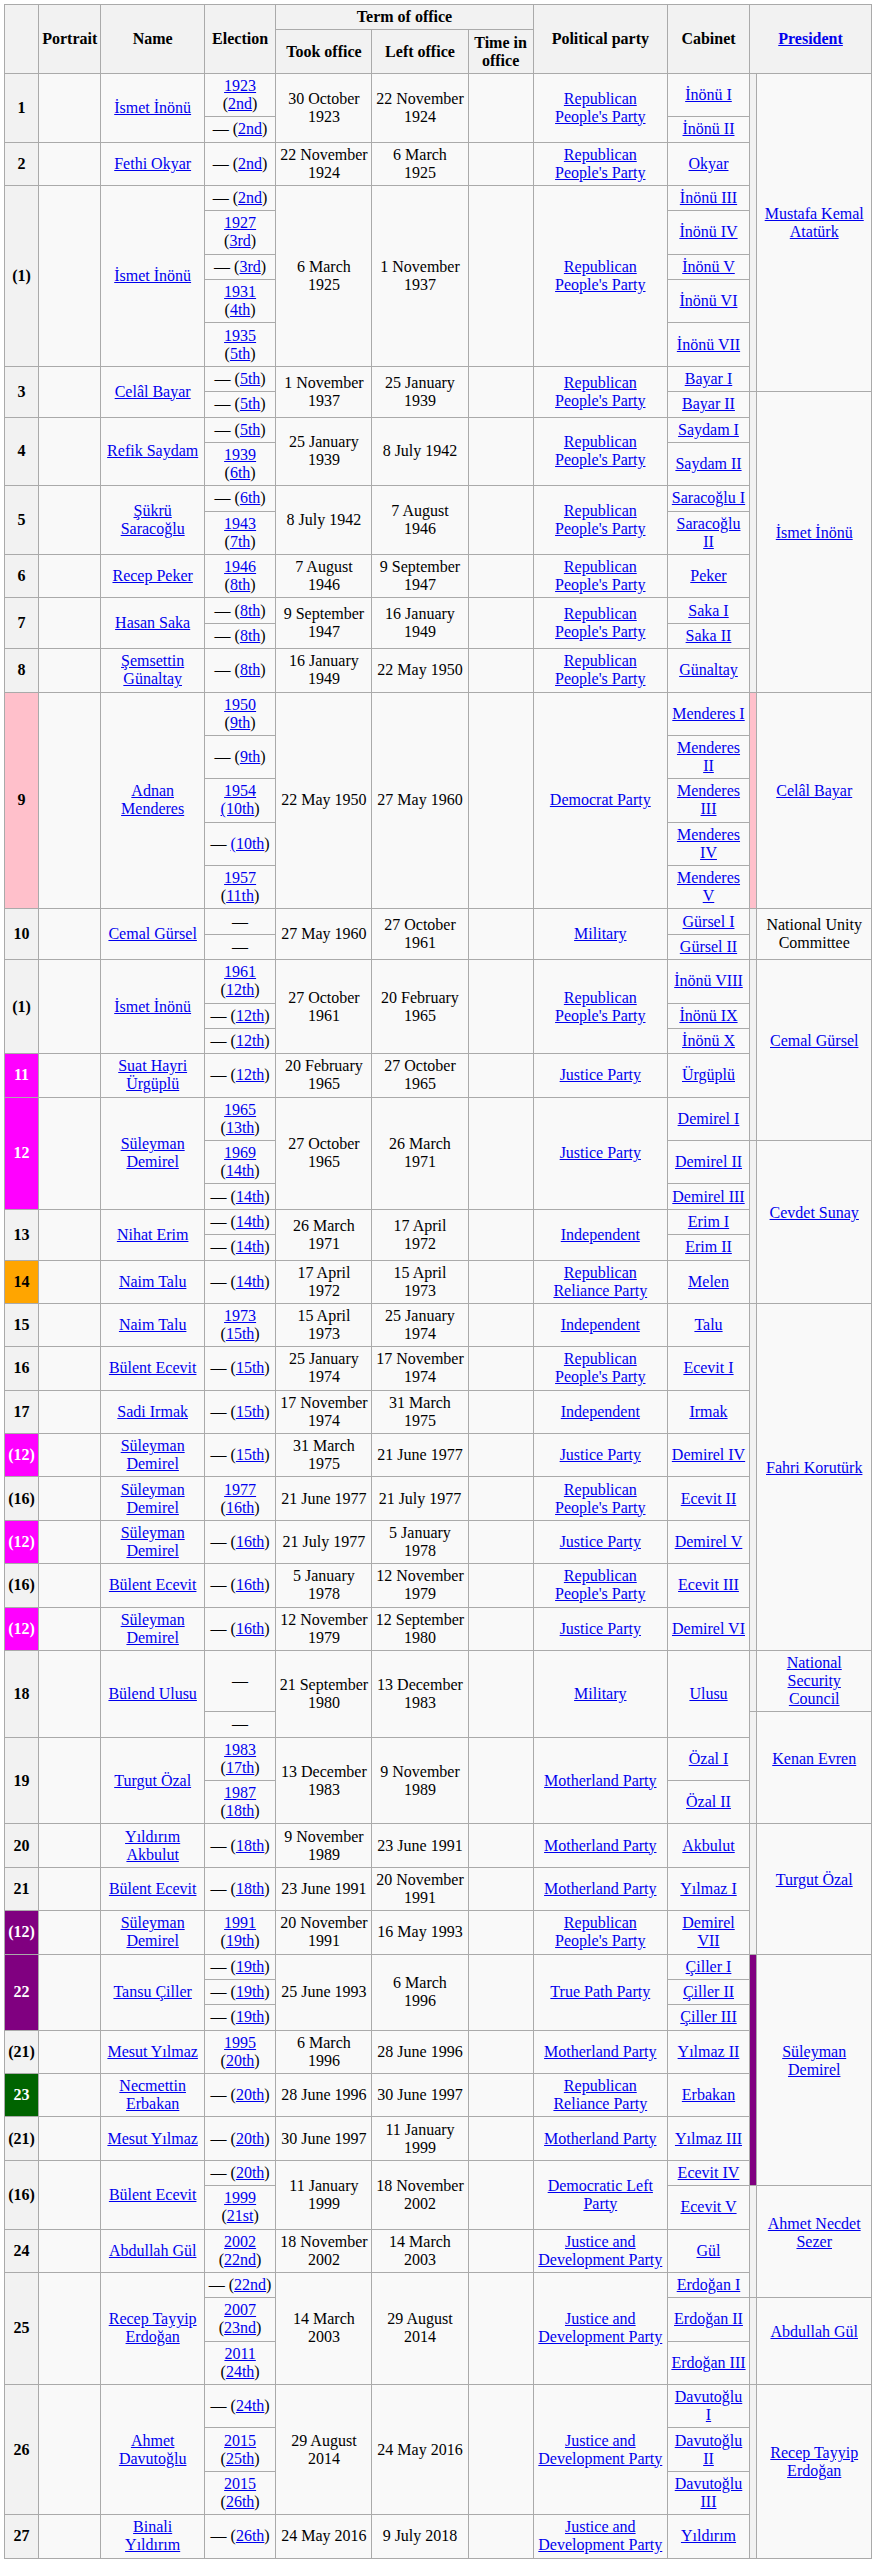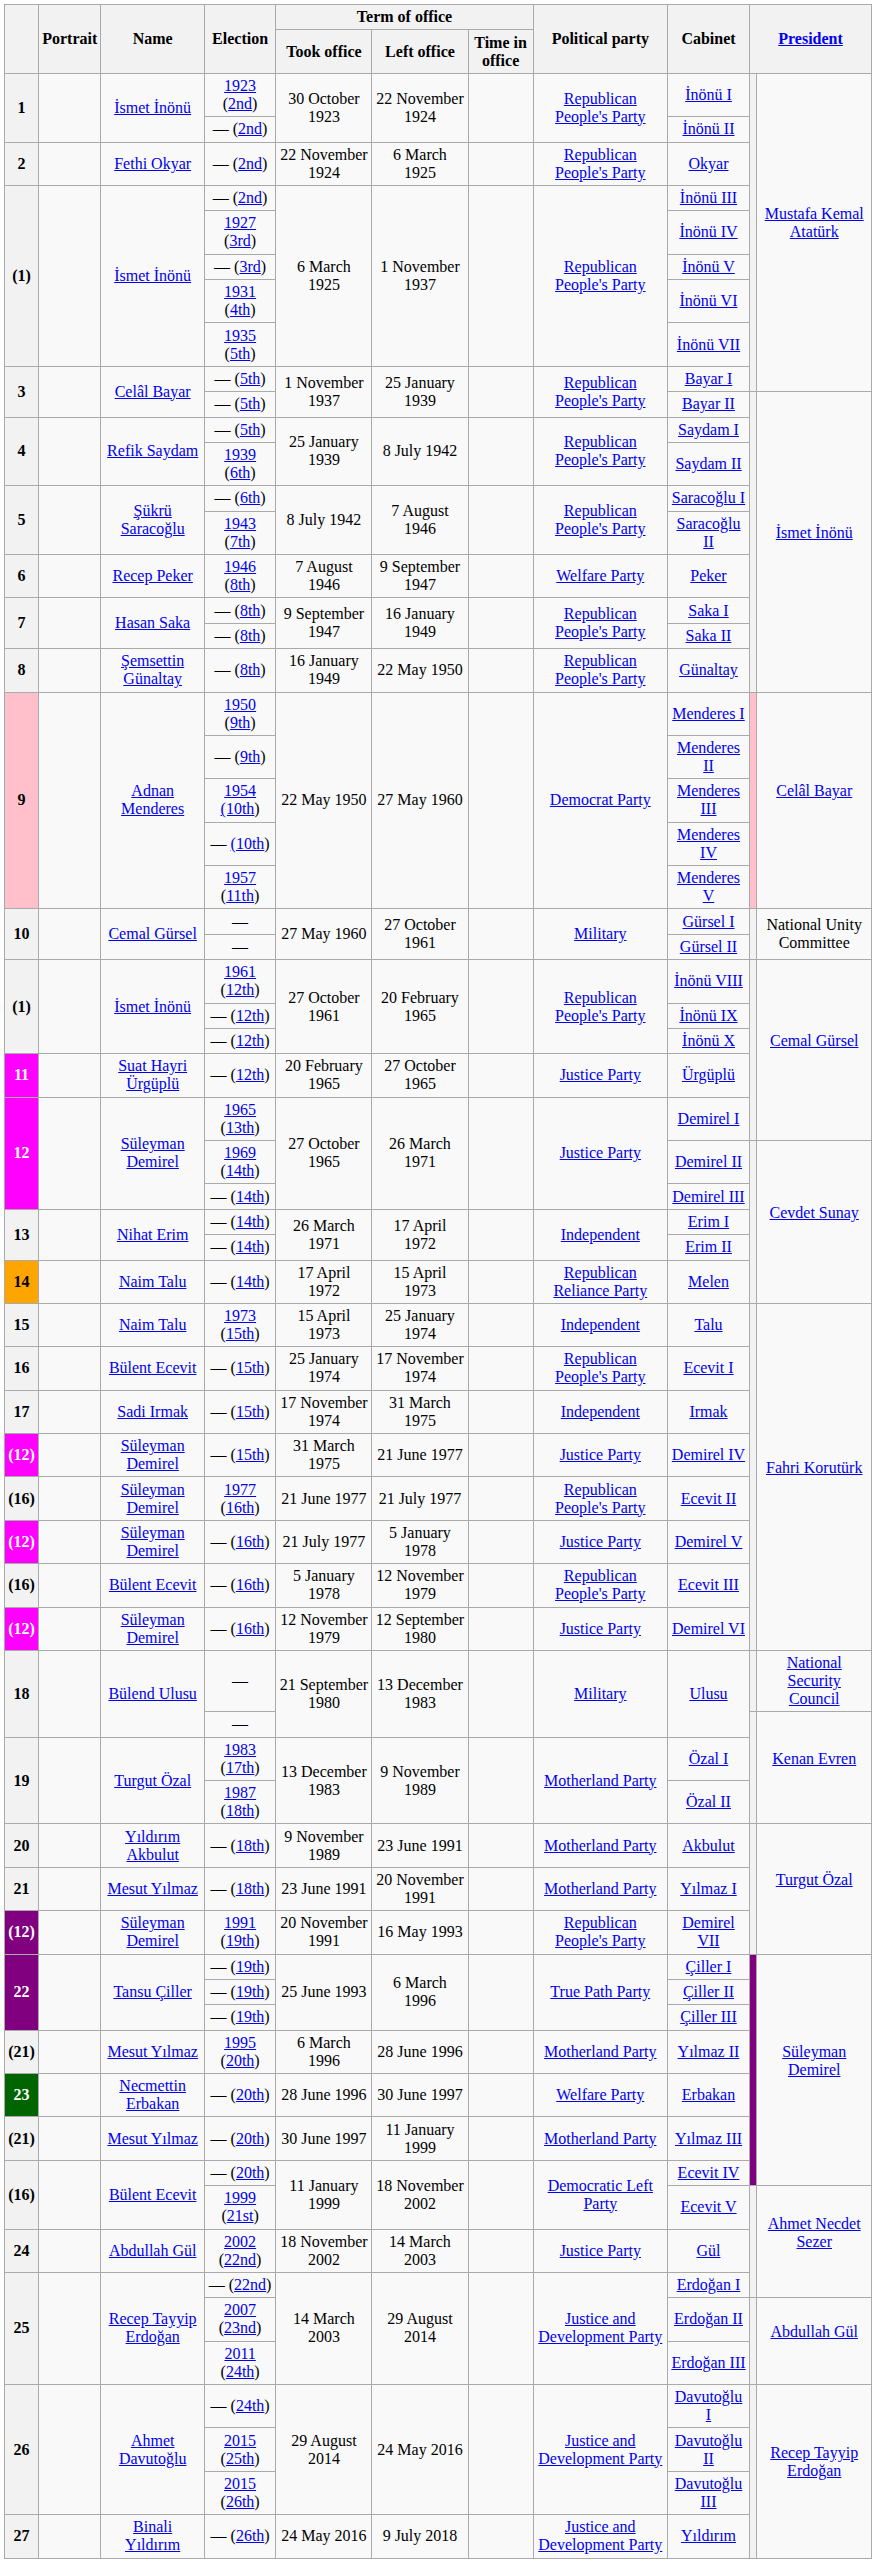(600, 576) Republican People's Party -> (600, 576) Welfare Party
(153, 1888) Bülent Ecevit -> (153, 1888) Mesut Yılmaz
(600, 2095) Republican Reliance Party -> (600, 2095) Welfare Party
(600, 2250) Justice and Development Party -> (600, 2250) Justice Party
